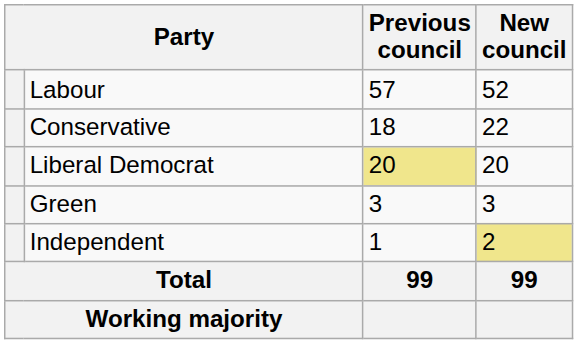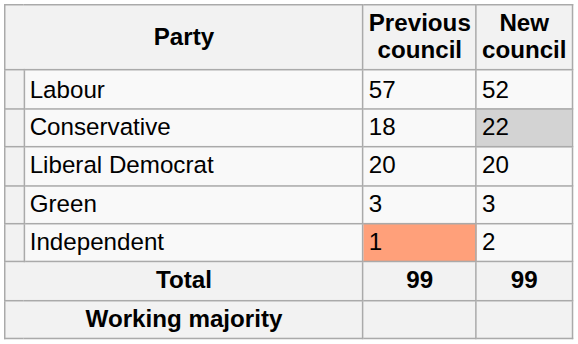(495, 127) no background -> (495, 127) lightgrey background
(382, 165) khaki background -> (382, 165) no background
(375, 242) no background -> (375, 242) lightsalmon background
(489, 242) khaki background -> (489, 242) no background
